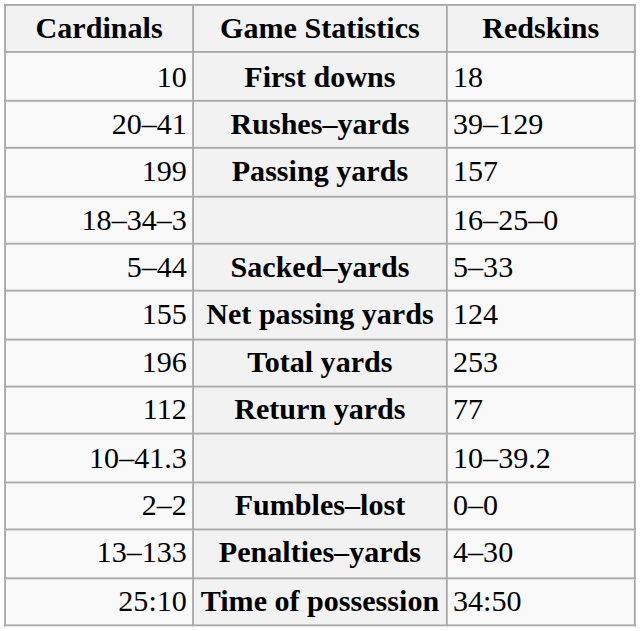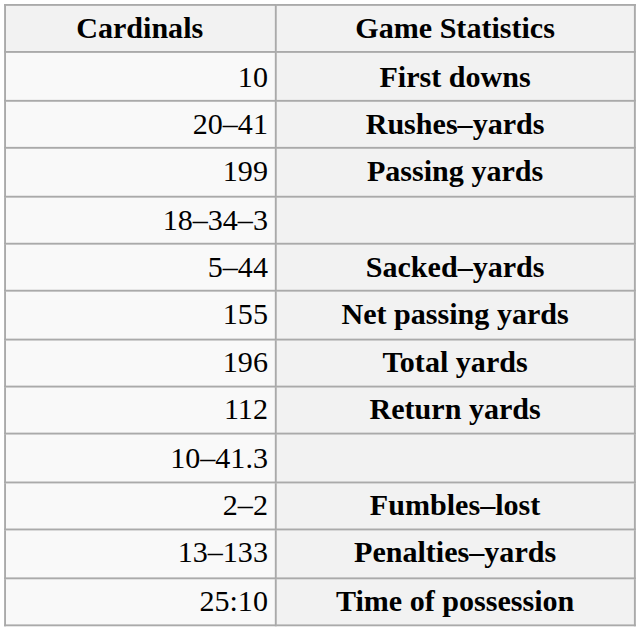- column: (541, 28)
